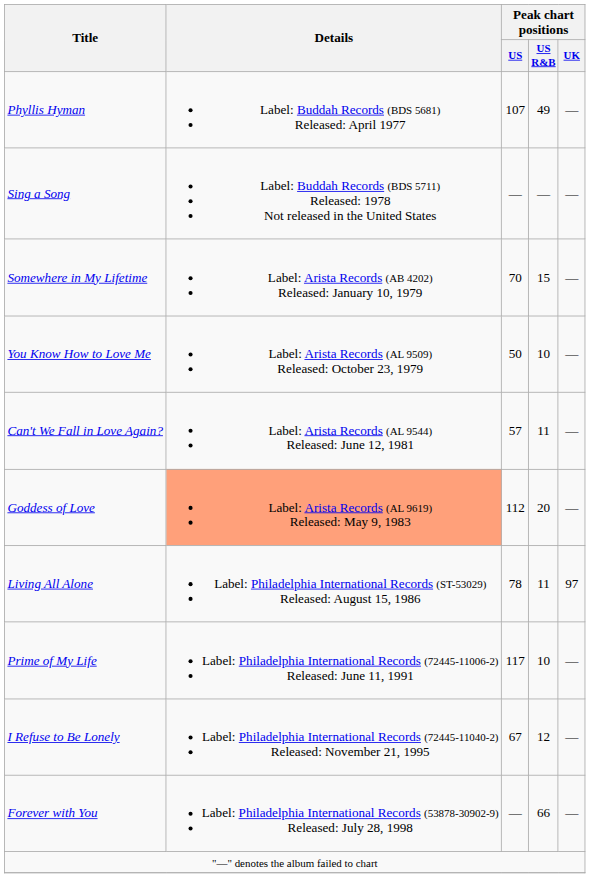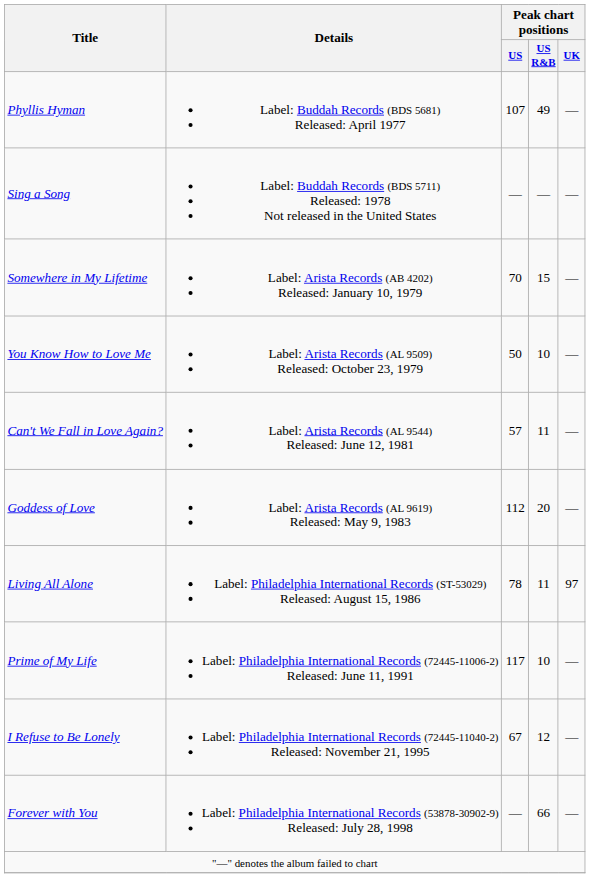(334, 515) lightsalmon background -> (334, 515) no background
